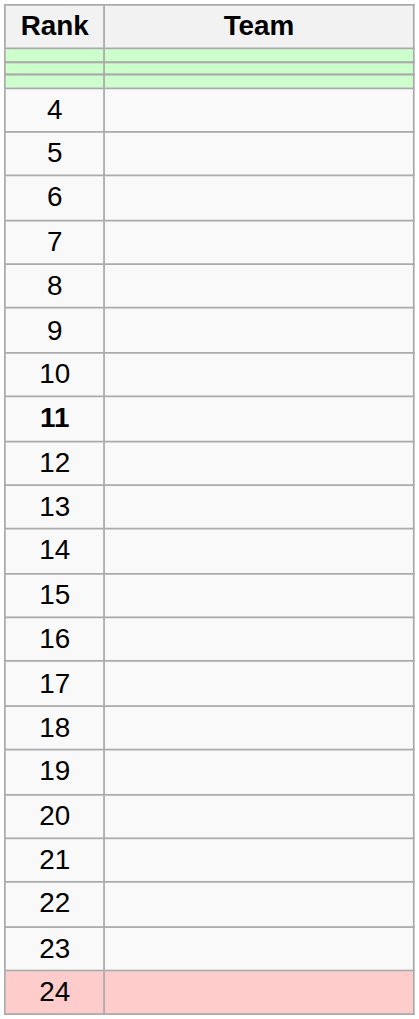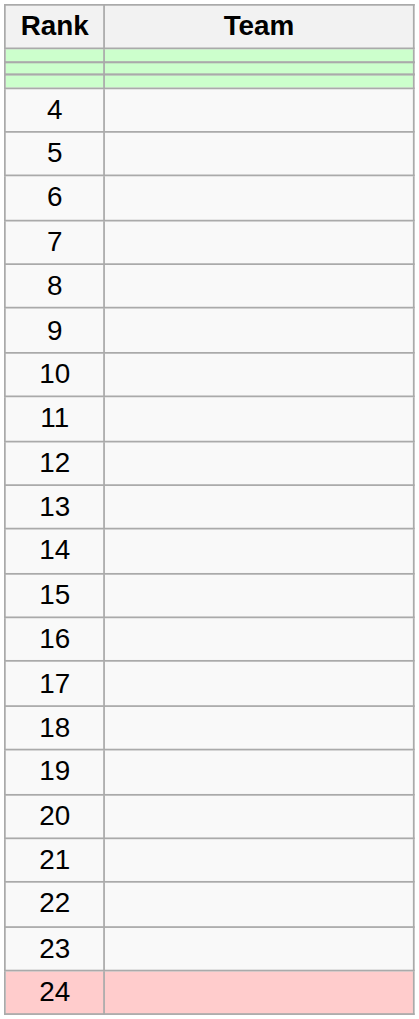(55, 418) bold -> (55, 418) normal
